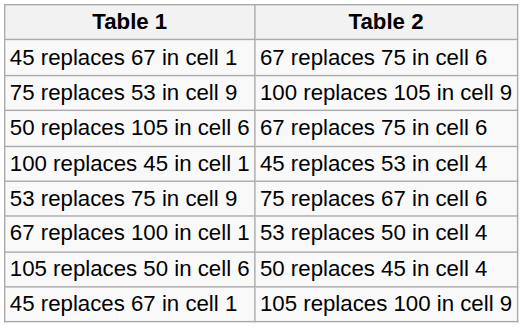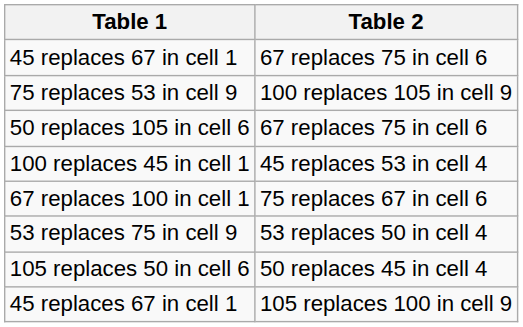(124, 198) 53 replaces 75 in cell 9 -> (130, 198) 67 replaces 100 in cell 1
(130, 233) 67 replaces 100 in cell 1 -> (124, 233) 53 replaces 75 in cell 9
